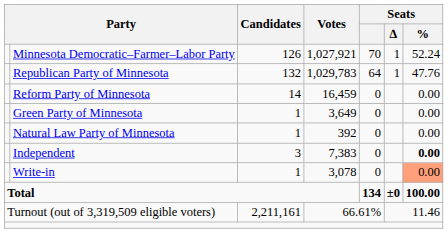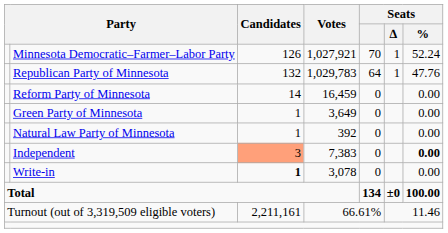(298, 152) no background -> (298, 152) lightsalmon background
(298, 172) normal -> (298, 172) bold
(429, 172) lightsalmon background -> (429, 172) no background
